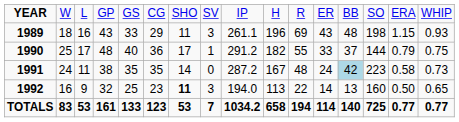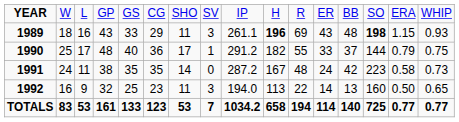(276, 32) normal -> (276, 32) bold
(376, 32) normal -> (376, 32) bold
(351, 70) lightblue background -> (351, 70) no background
(185, 88) bold -> (185, 88) normal
